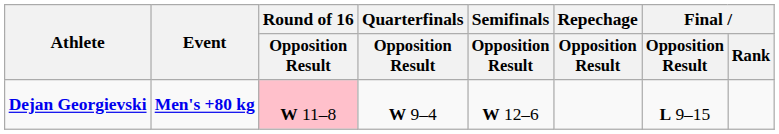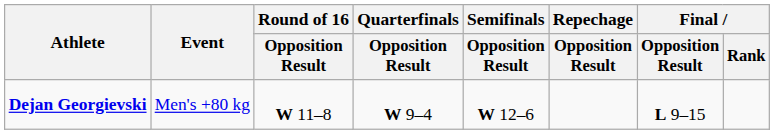(205, 104) bold -> (202, 104) normal
(308, 115) pink background -> (304, 115) no background
